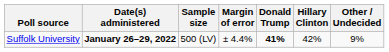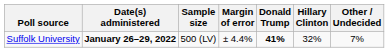(312, 39) 42% -> (312, 39) 32%
(357, 39) 9% -> (357, 39) 7%
